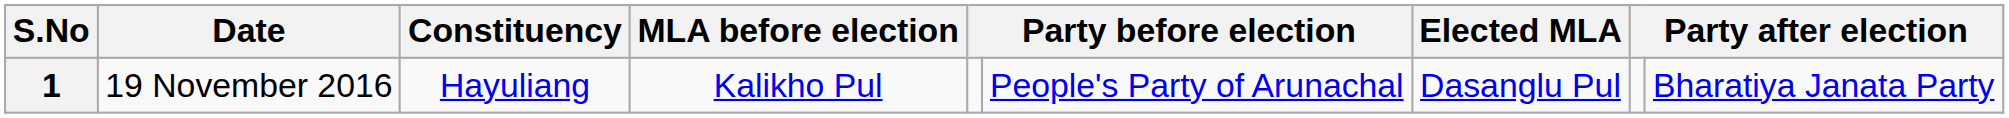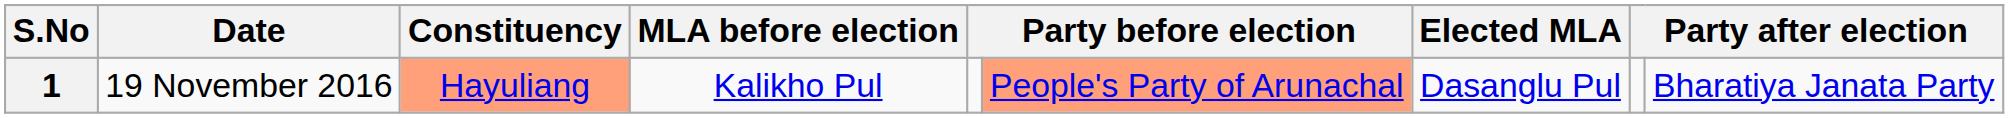(515, 84) no background -> (515, 84) lightsalmon background
(1197, 84) no background -> (1197, 84) lightsalmon background
